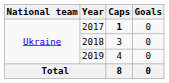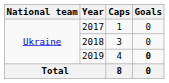(119, 27) bold -> (119, 27) normal
(148, 56) normal -> (148, 56) bold
